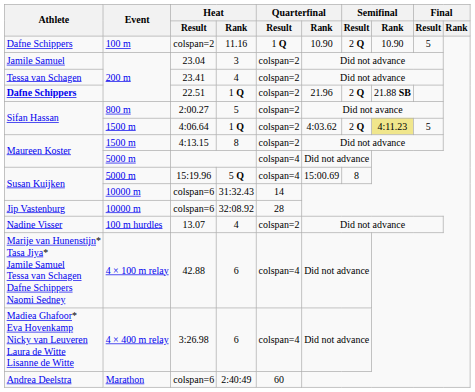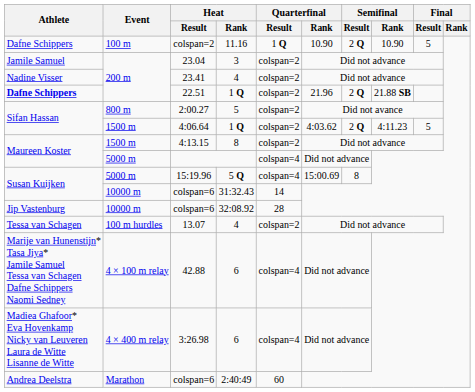(44, 77) Tessa van Schagen -> (35, 77) Nadine Visser
(392, 126) khaki background -> (392, 126) no background
(35, 225) Nadine Visser -> (44, 225) Tessa van Schagen
